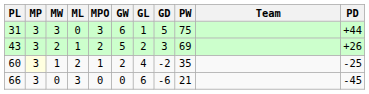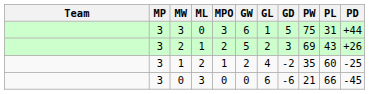columns swapped: (268, 13) <-> (15, 13)
(36, 64) lightyellow background -> (160, 64) no background
